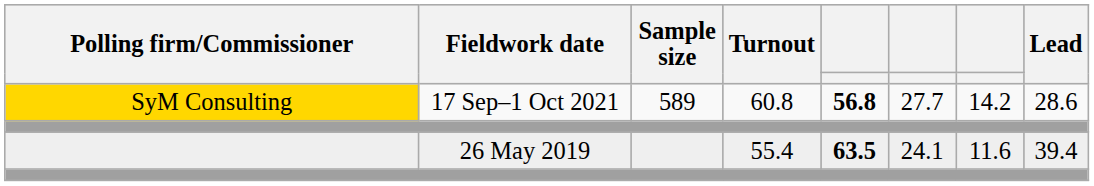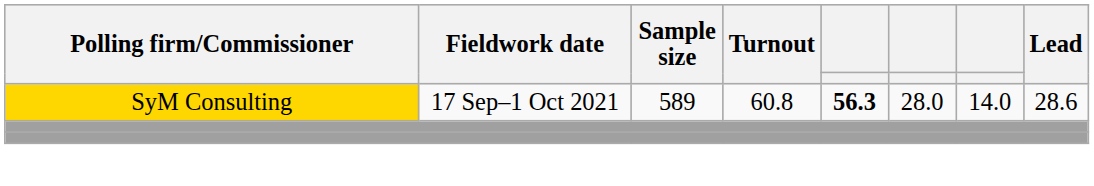(854, 102) 56.8 -> (854, 102) 56.3
(922, 102) 27.7 -> (922, 102) 28.0
(990, 102) 14.2 -> (990, 102) 14.0
- row: (525, 150)
